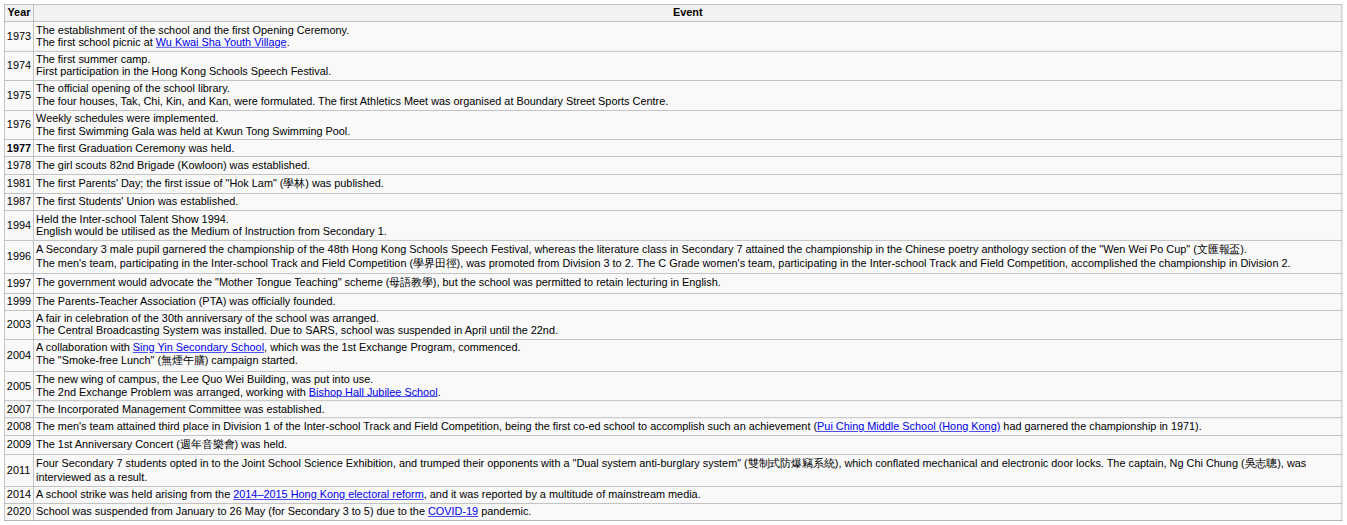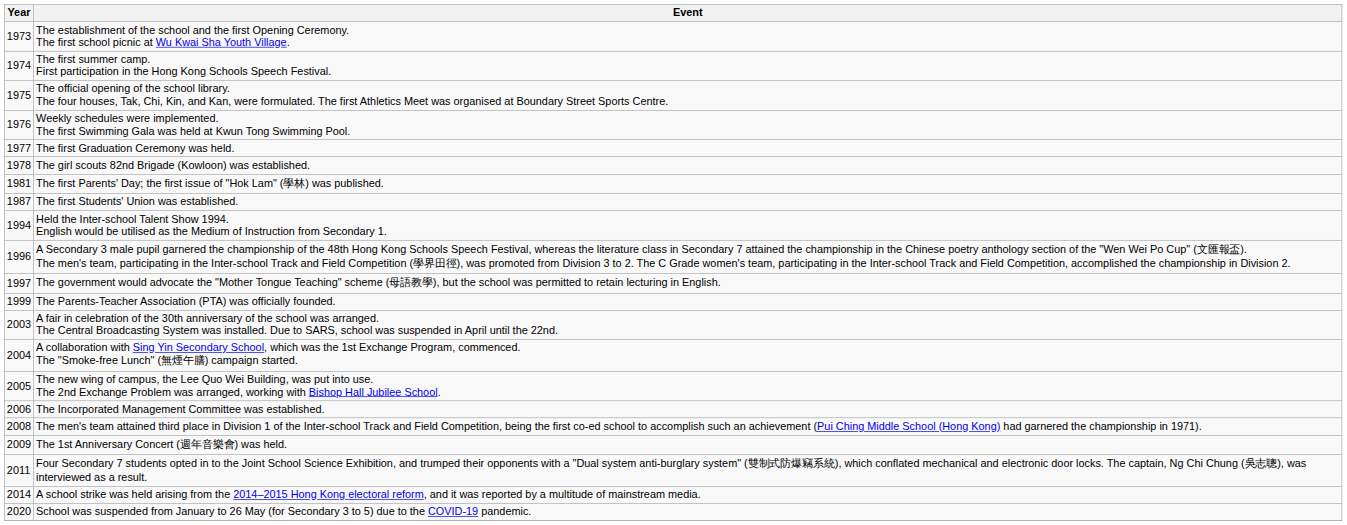(19, 148) bold -> (19, 148) normal
(19, 409) 2007 -> (19, 409) 2006
